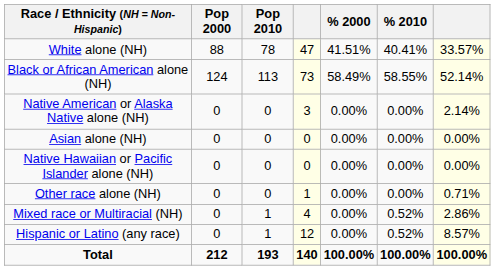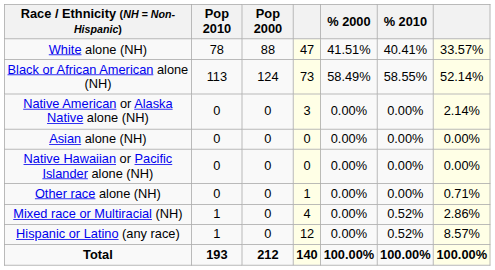columns swapped: (217, 21) <-> (268, 21)
